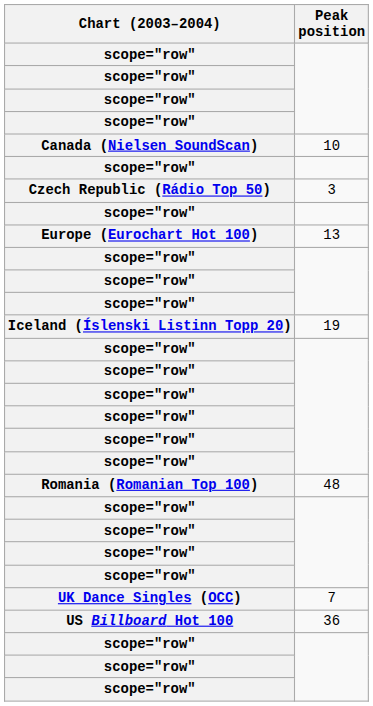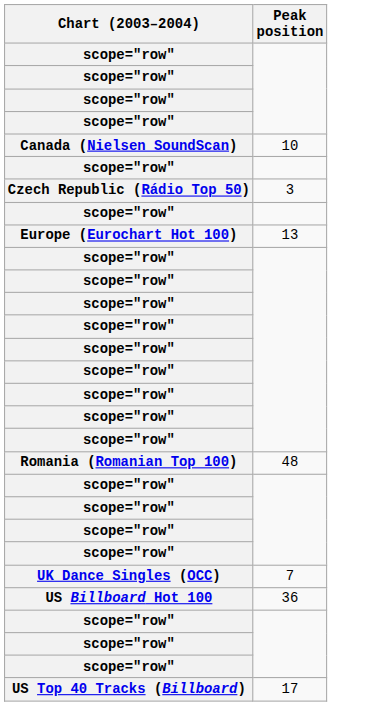- row: (150, 327)
+ row: (129, 689)
